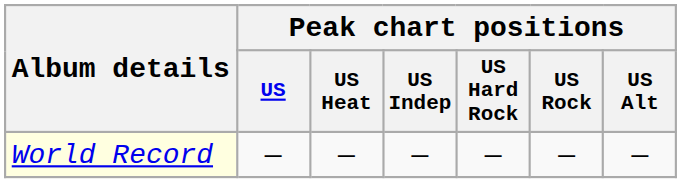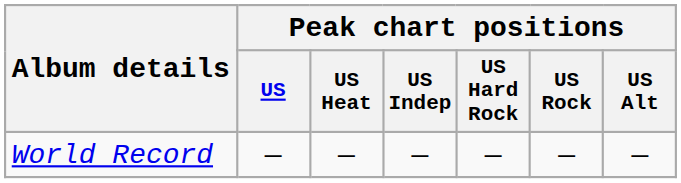(112, 155) lightyellow background -> (112, 155) no background
